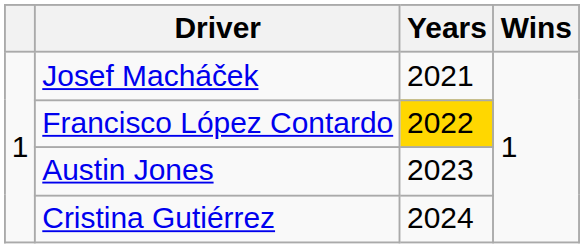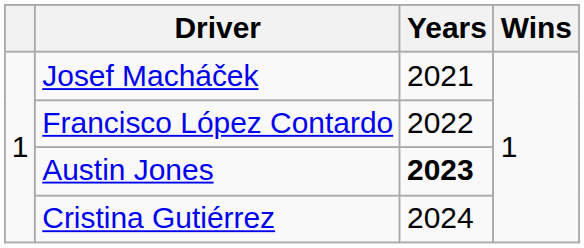(440, 123) gold background -> (440, 123) no background
(440, 170) normal -> (440, 170) bold
